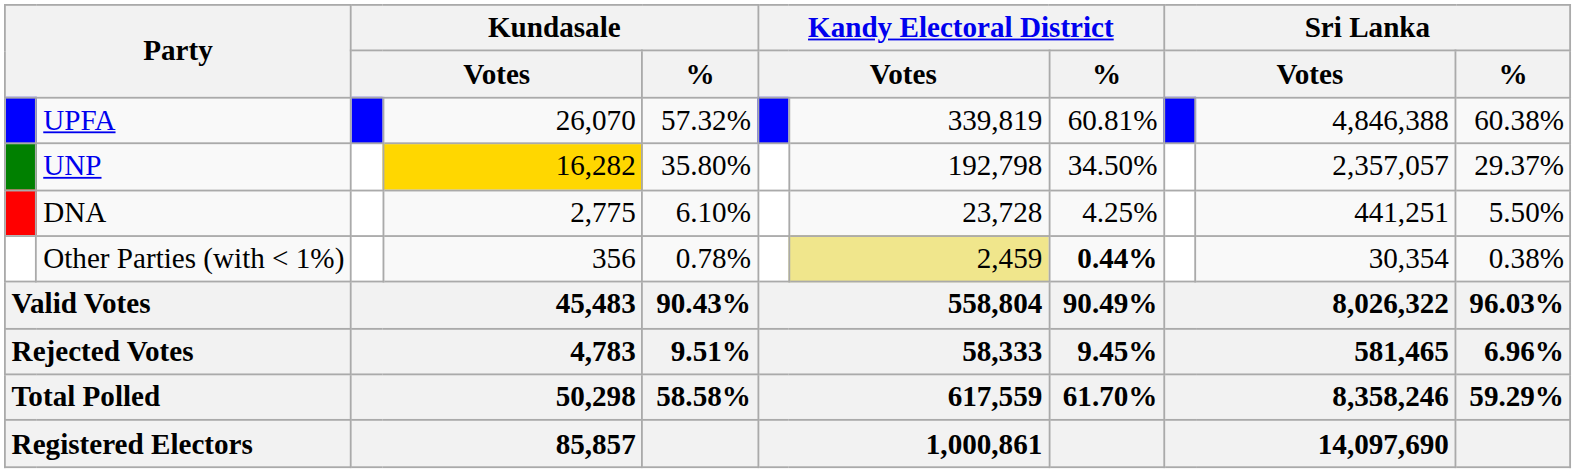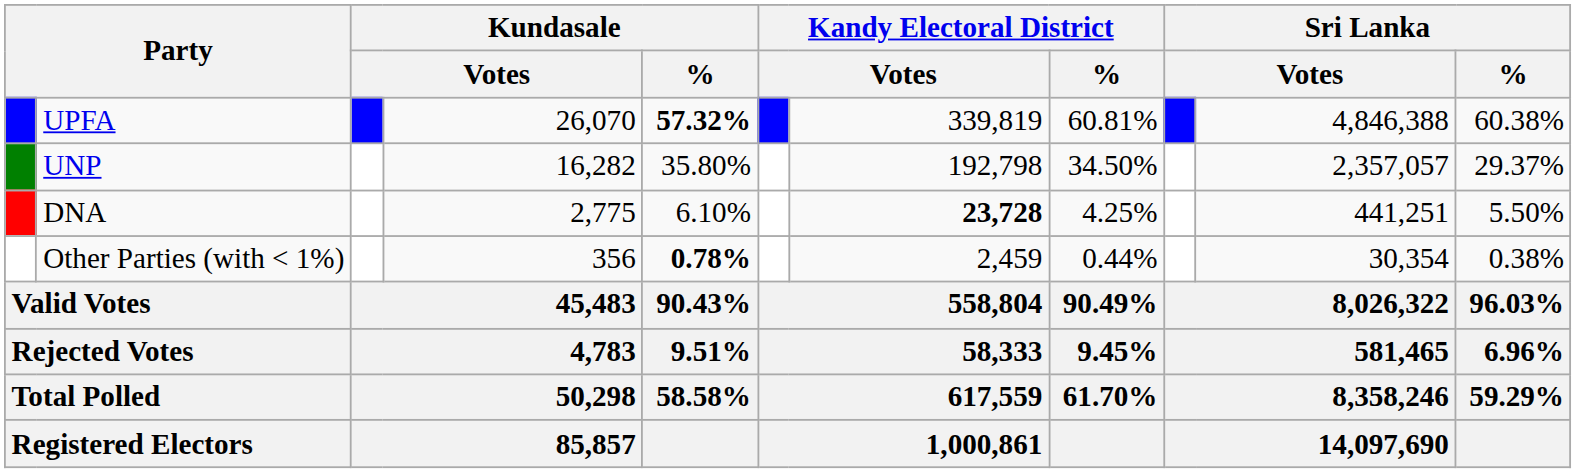(706, 119) normal -> (704, 119) bold
(596, 166) gold background -> (596, 166) no background
(1002, 212) normal -> (1002, 212) bold
(713, 258) normal -> (711, 258) bold
(1010, 258) khaki background -> (1010, 258) no background
(1117, 258) bold -> (1120, 258) normal
